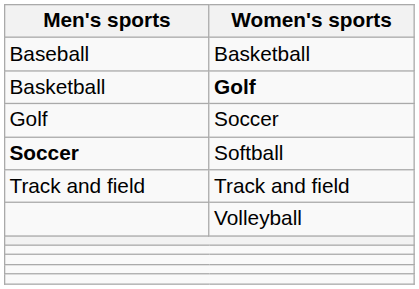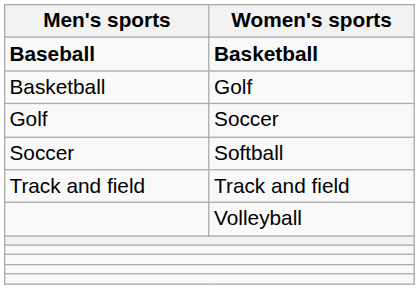(49, 53) normal -> (52, 53) bold
(262, 53) normal -> (266, 53) bold
(235, 86) bold -> (233, 86) normal
(44, 152) bold -> (42, 152) normal
